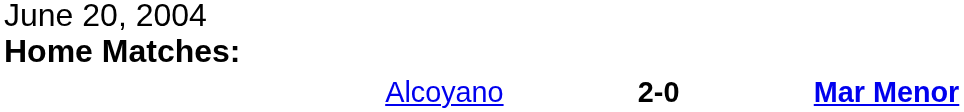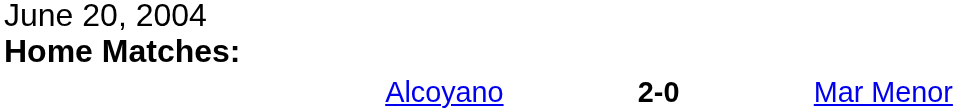(887, 92) bold -> (883, 92) normal
